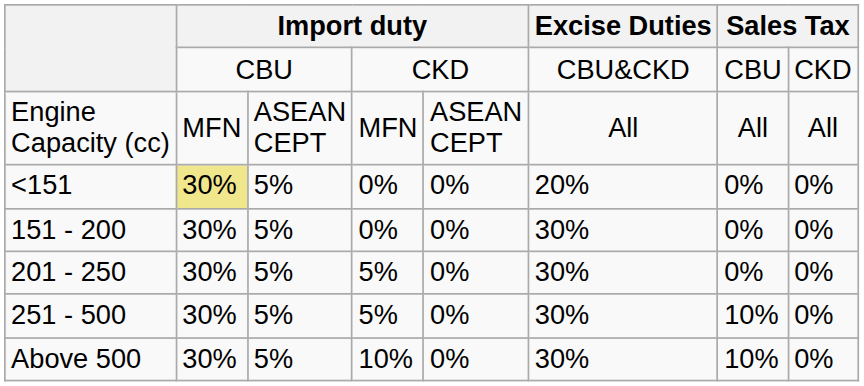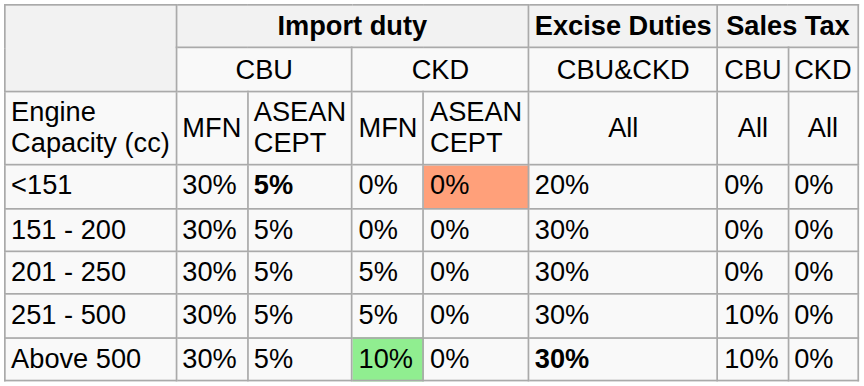(210, 186) khaki background -> (210, 186) no background
(273, 186) normal -> (273, 186) bold
(450, 186) no background -> (450, 186) lightsalmon background
(386, 358) no background -> (386, 358) lightgreen background
(562, 358) normal -> (562, 358) bold
